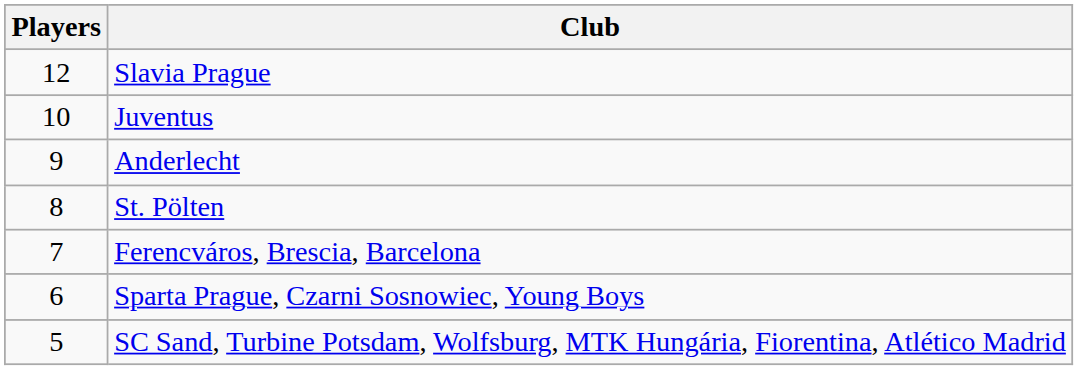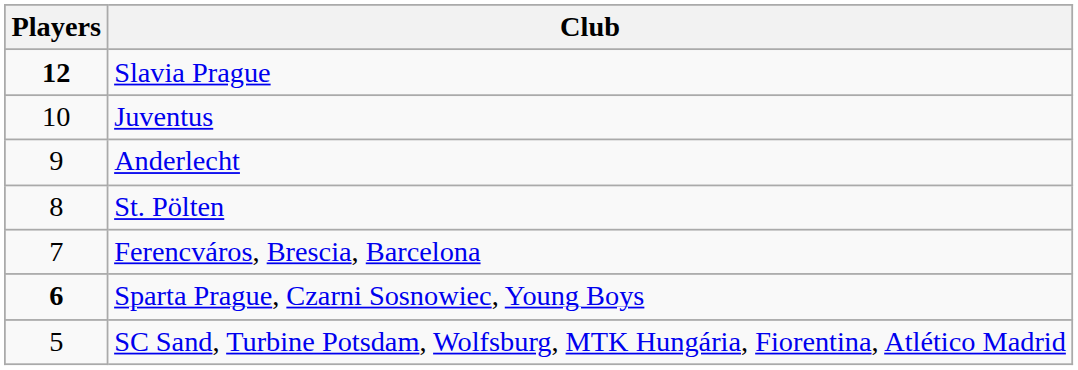(56, 71) normal -> (56, 71) bold
(56, 296) normal -> (56, 296) bold
